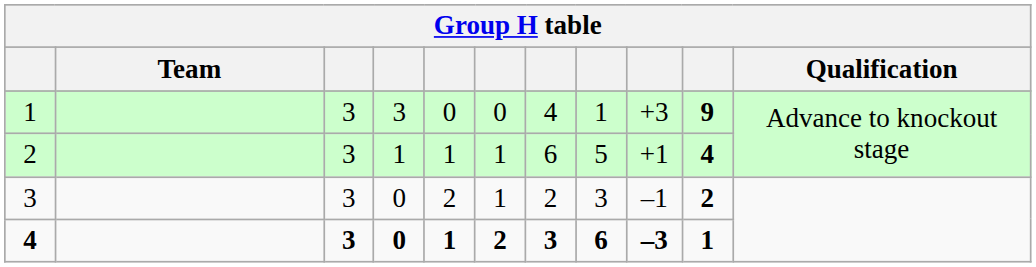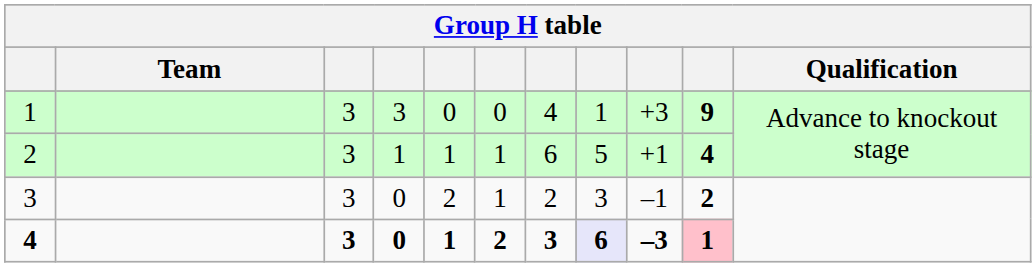(601, 240) no background -> (601, 240) lavender background
(707, 240) no background -> (707, 240) pink background
